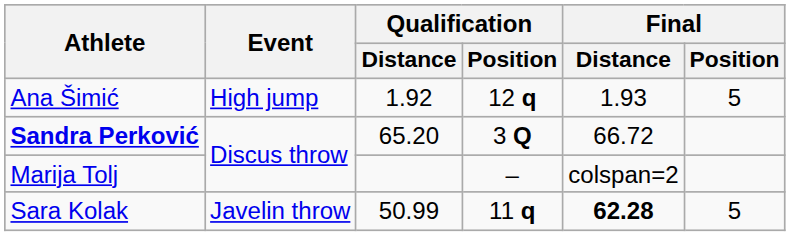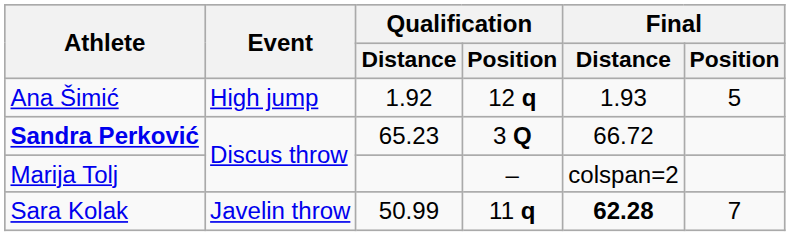(409, 136) 65.20 -> (409, 136) 65.23
(735, 212) 5 -> (735, 212) 7
